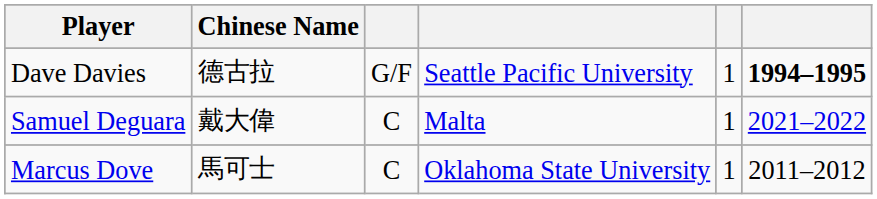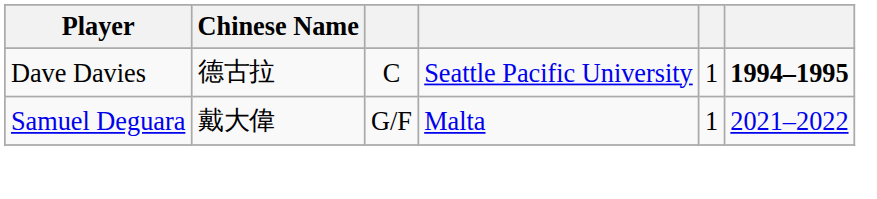(392, 72) G/F -> (392, 72) C
(392, 120) C -> (392, 120) G/F
- row: (82, 169)
